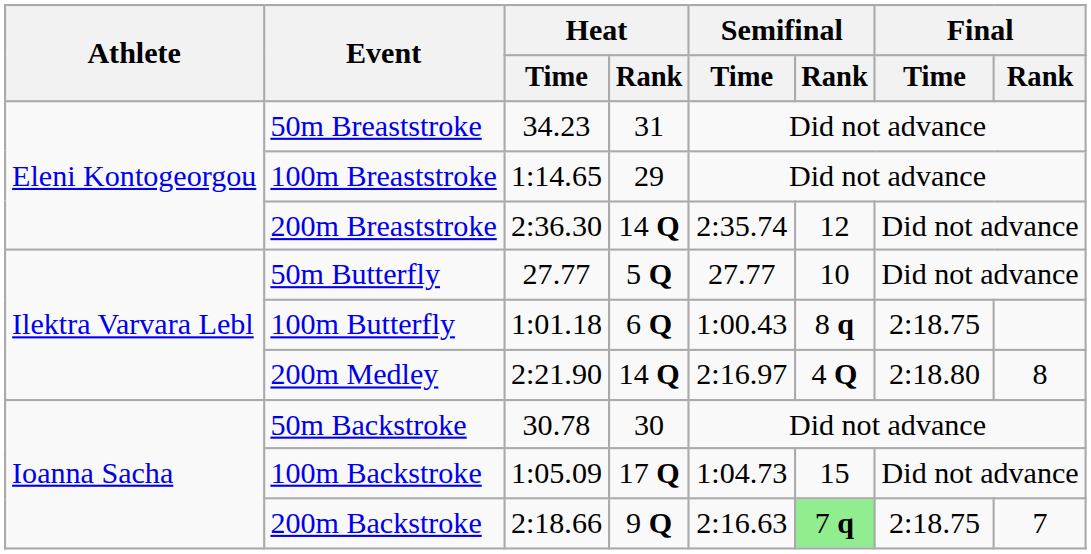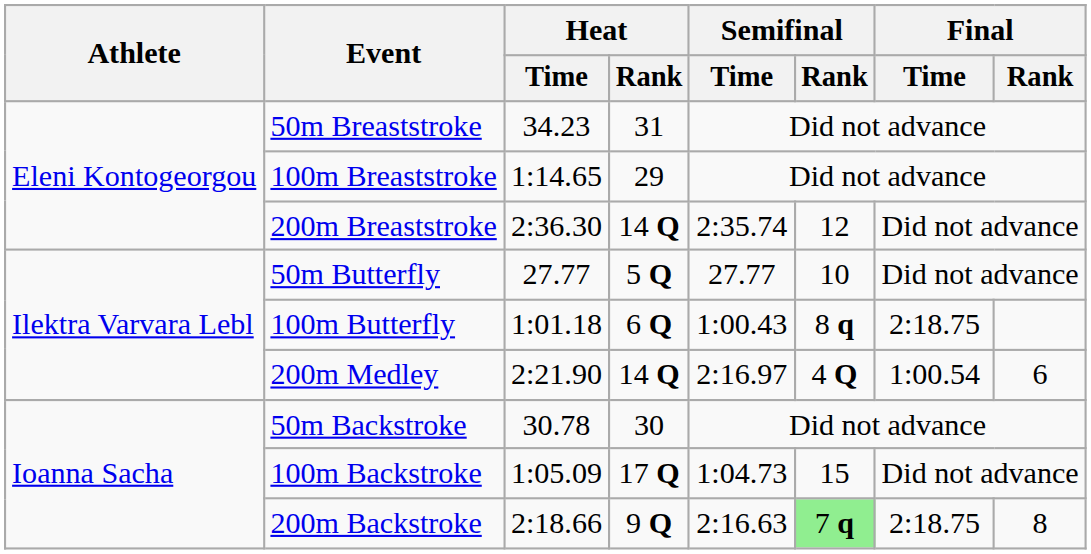(934, 374) 2:18.80 -> (934, 374) 1:00.54
(1040, 374) 8 -> (1040, 374) 6
(1040, 523) 7 -> (1040, 523) 8
